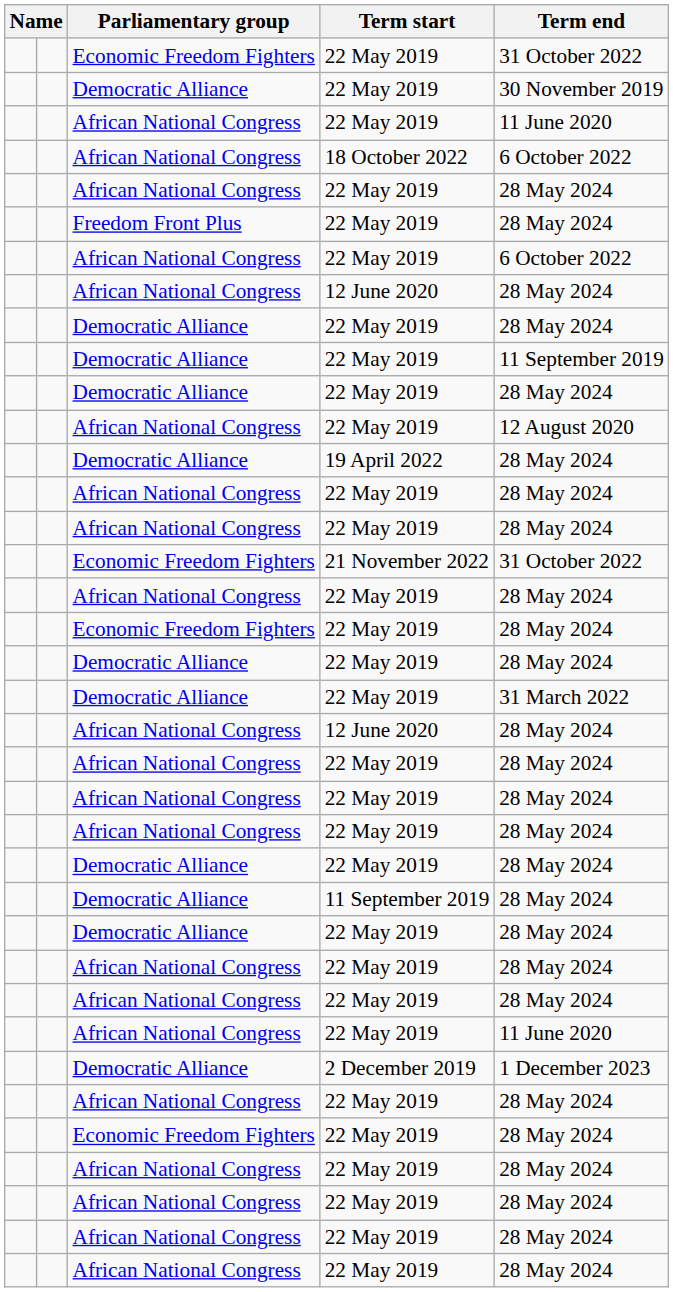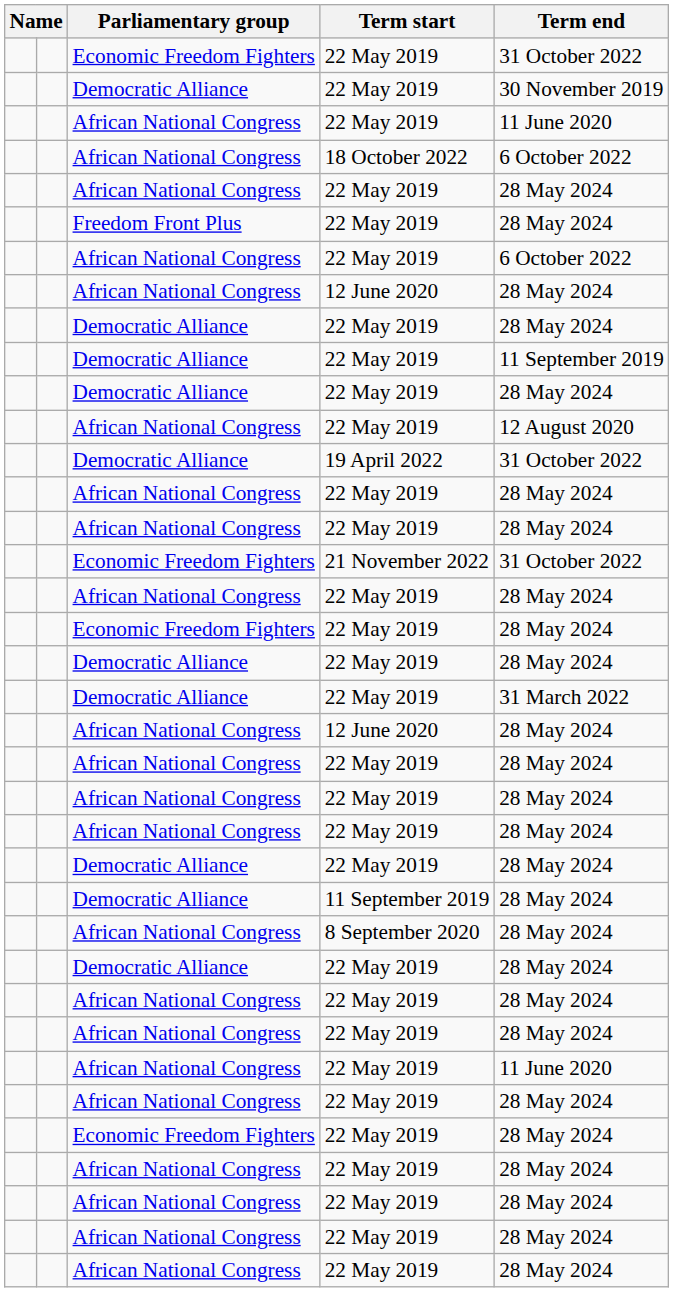(556, 460) 28 May 2024 -> (571, 460) 31 October 2022
+ row: (187, 932)
- row: (160, 1067)
